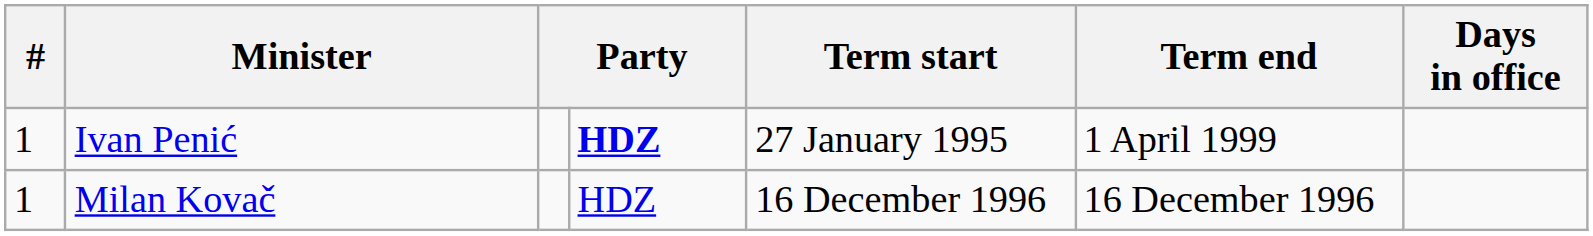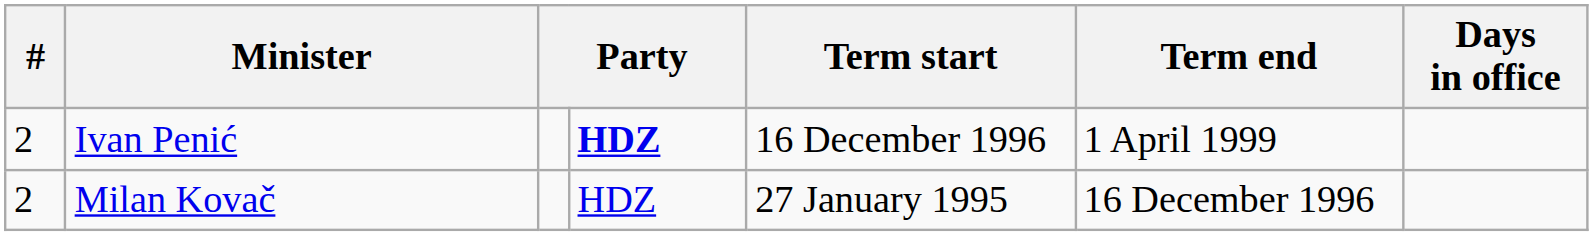(24, 138) 1 -> (24, 138) 2
(882, 138) 27 January 1995 -> (901, 138) 16 December 1996
(24, 199) 1 -> (24, 199) 2
(901, 199) 16 December 1996 -> (882, 199) 27 January 1995
